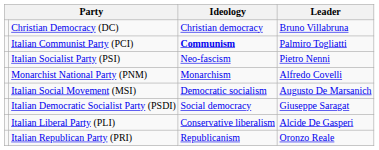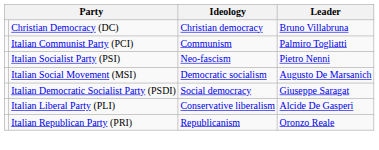(208, 43) bold -> (206, 43) normal
- row: (79, 75)
